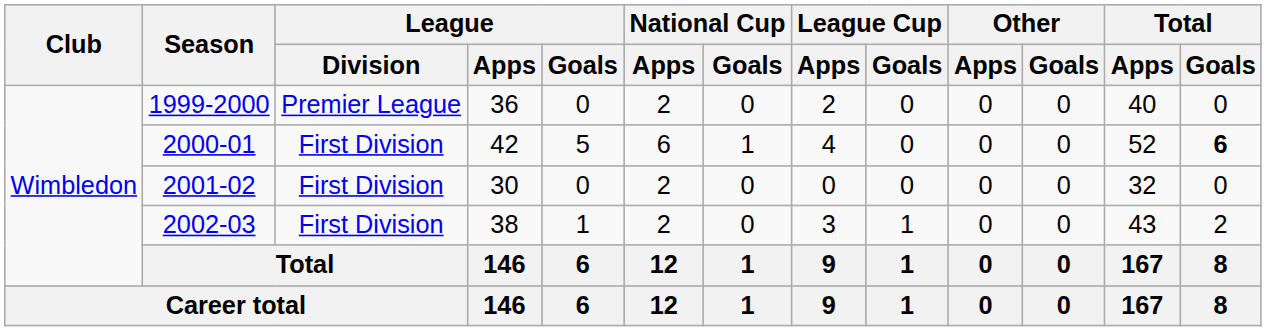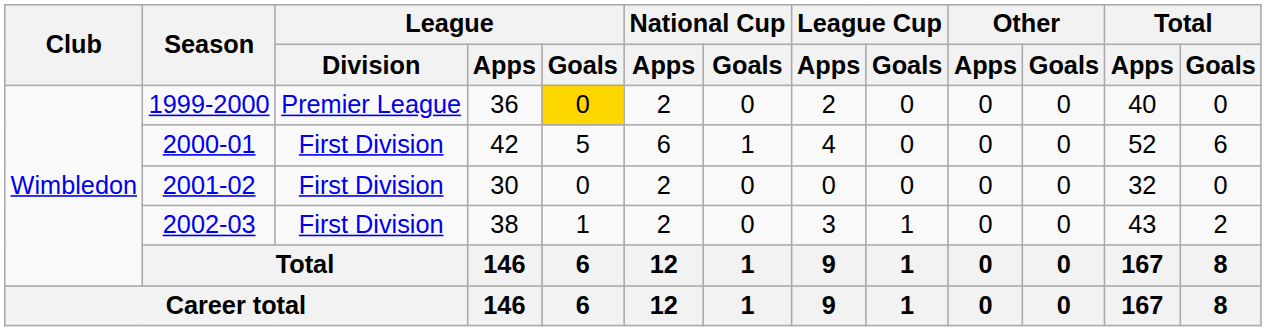(583, 104) no background -> (583, 104) gold background
(1221, 144) bold -> (1221, 144) normal
